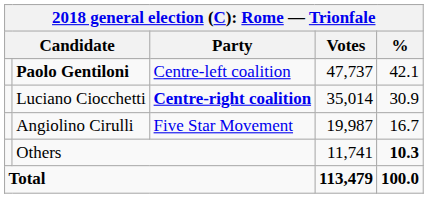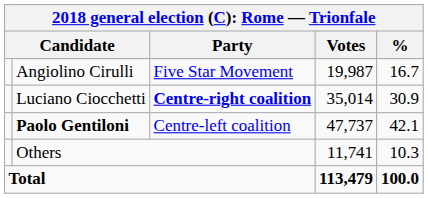rows swapped: (73, 71) <-> (75, 125)
(404, 152) bold -> (404, 152) normal
